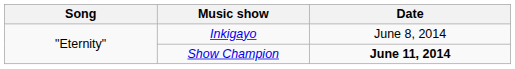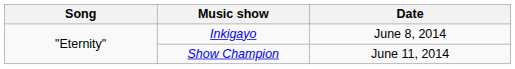(410, 53) bold -> (410, 53) normal
